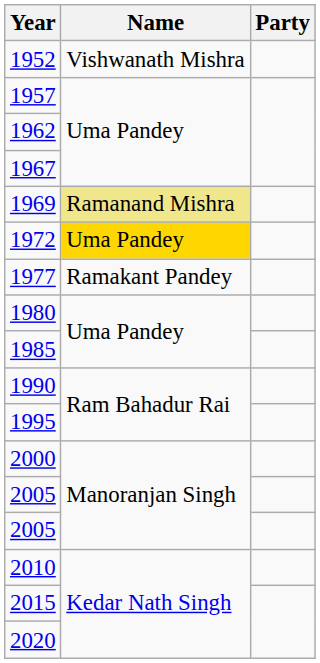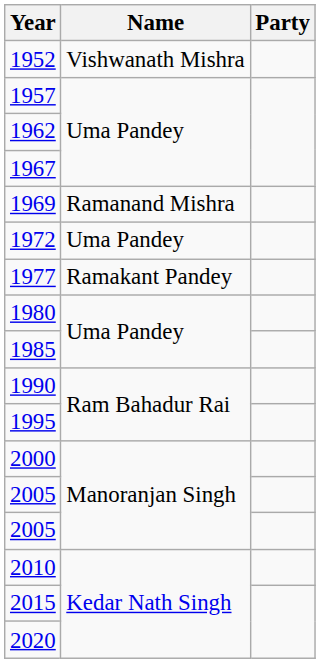(150, 204) khaki background -> (150, 204) no background
(125, 240) gold background -> (125, 240) no background
